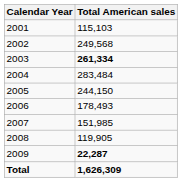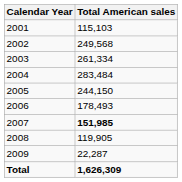(95, 59) bold -> (95, 59) normal
(95, 122) normal -> (95, 122) bold
(92, 153) bold -> (92, 153) normal
